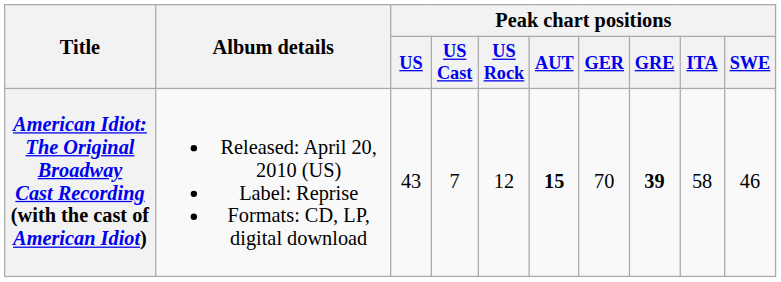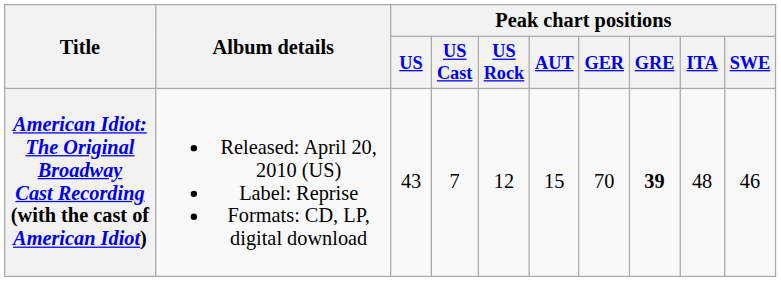(554, 182) bold -> (554, 182) normal
(702, 182) 58 -> (702, 182) 48
